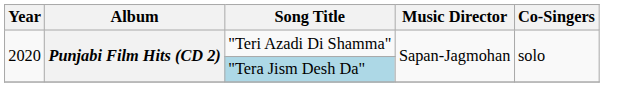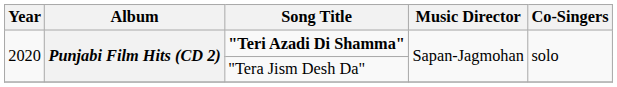(310, 43) normal -> (317, 43) bold
(297, 69) lightblue background -> (297, 69) no background
